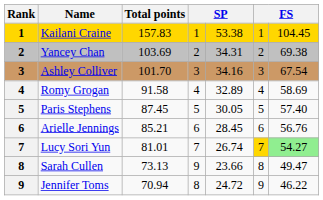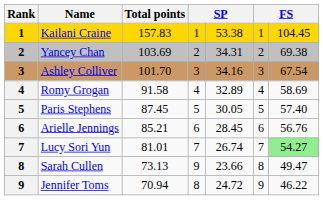(261, 147) gold background -> (261, 147) no background
